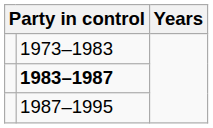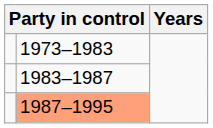(67, 78) bold -> (67, 78) normal
(67, 107) no background -> (67, 107) lightsalmon background
